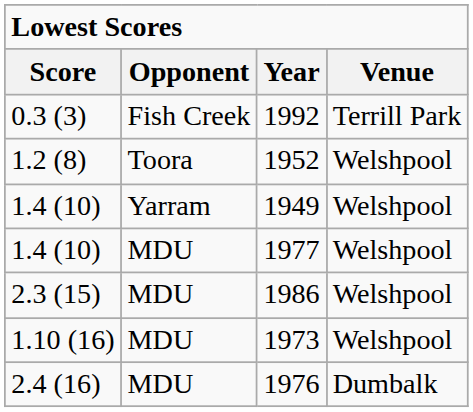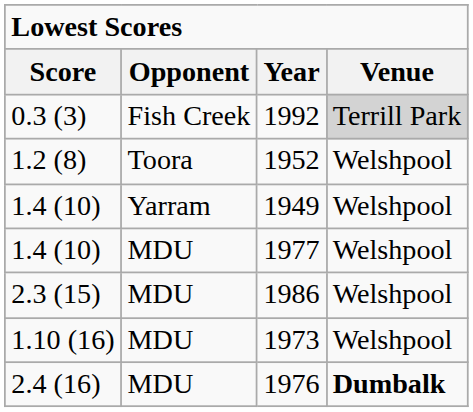(397, 116) no background -> (397, 116) lightgrey background
(385, 384) normal -> (389, 384) bold
